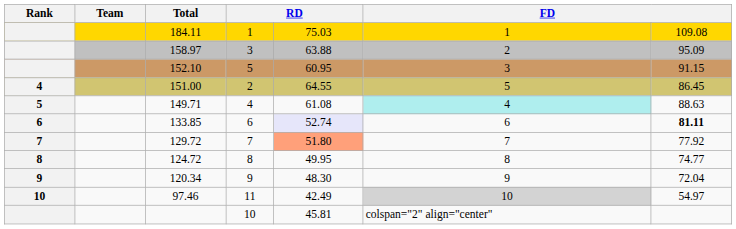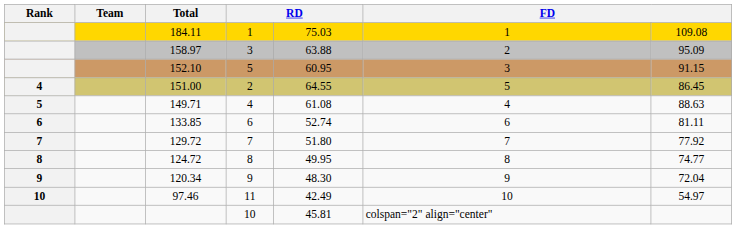(507, 104) paleturquoise background -> (507, 104) no background
(318, 123) lavender background -> (318, 123) no background
(691, 123) bold -> (691, 123) normal
(318, 141) lightsalmon background -> (318, 141) no background
(507, 196) lightgrey background -> (507, 196) no background
